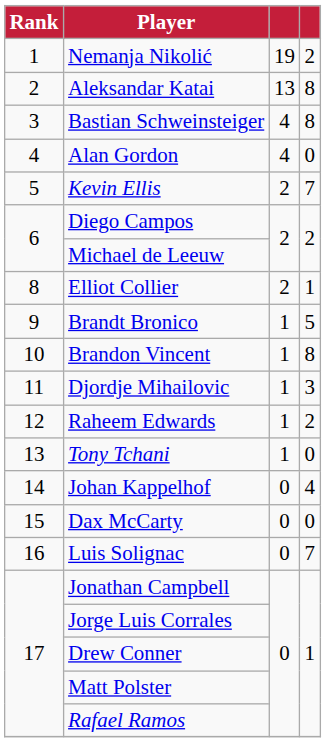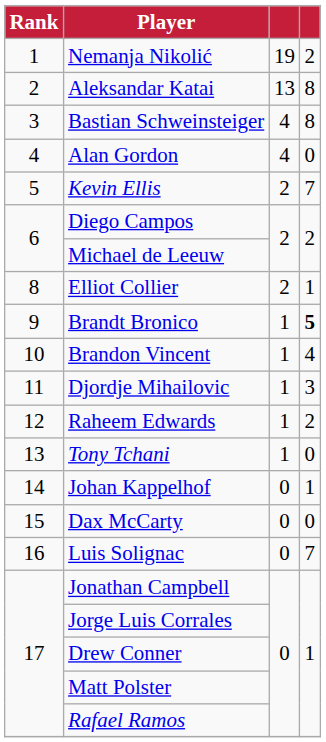(310, 321) normal -> (310, 321) bold
(310, 354) 8 -> (310, 354) 4
(310, 487) 4 -> (310, 487) 1
